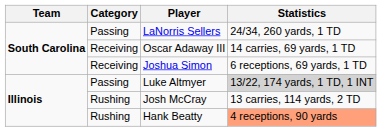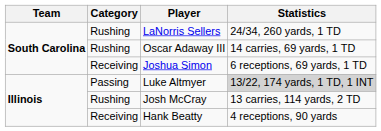(110, 31) Passing -> (110, 31) Rushing
(114, 48) Receiving -> (110, 48) Rushing
(110, 117) Rushing -> (114, 117) Receiving
(284, 117) lightsalmon background -> (284, 117) no background
